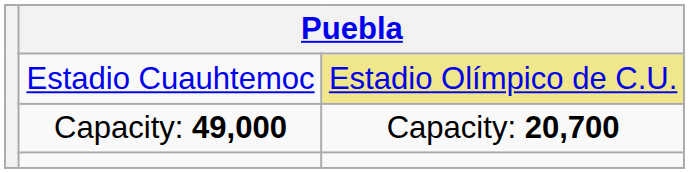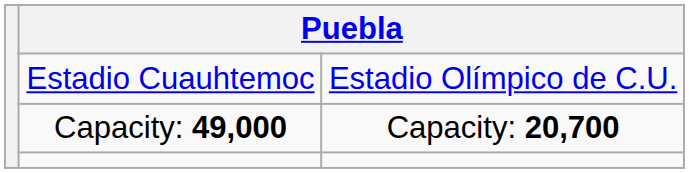(503, 78) khaki background -> (503, 78) no background
